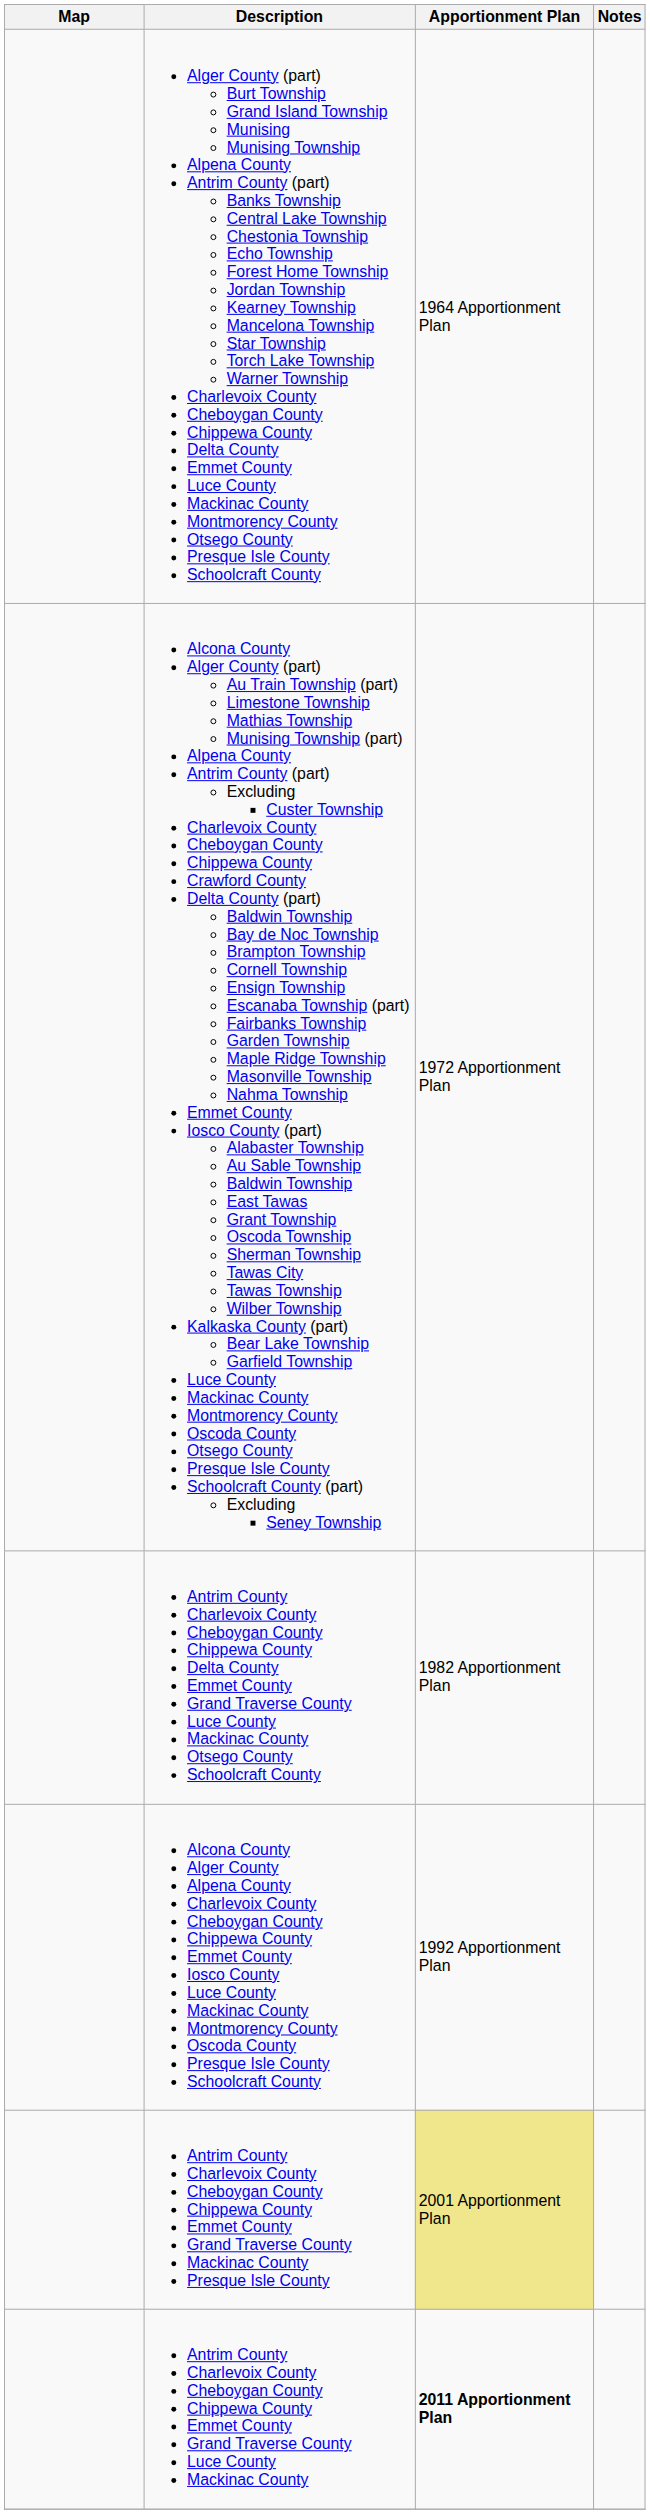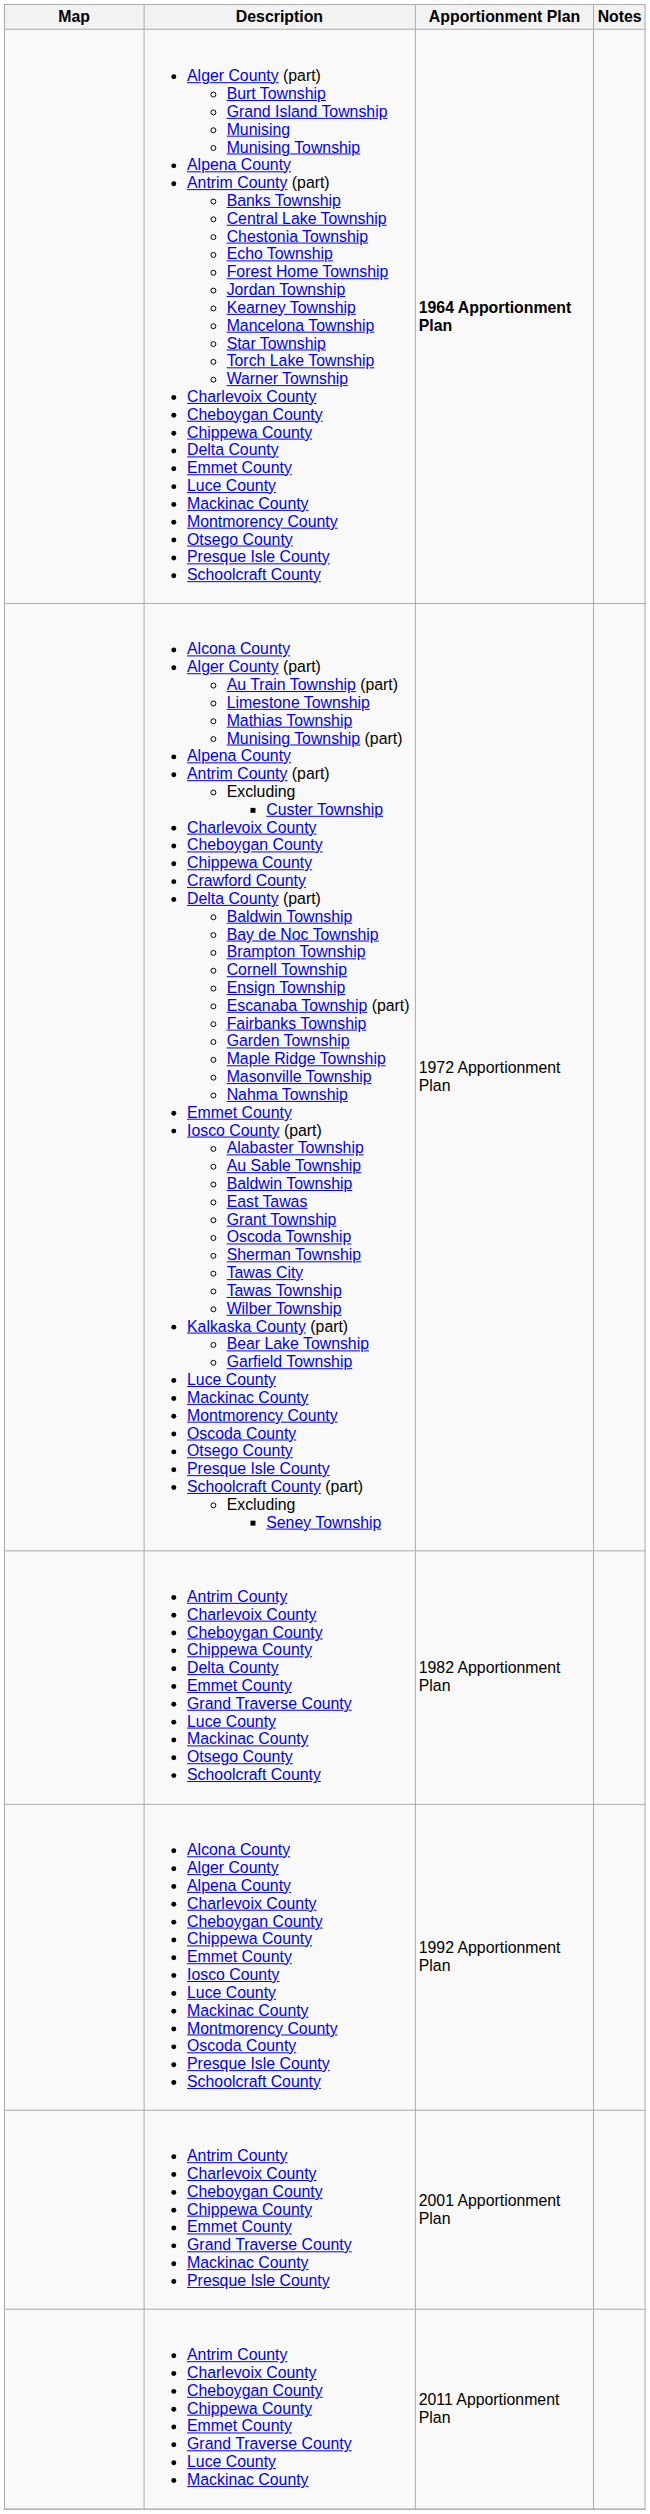(490, 316) normal -> (495, 316) bold
(490, 2209) khaki background -> (490, 2209) no background
(495, 2409) bold -> (489, 2409) normal
